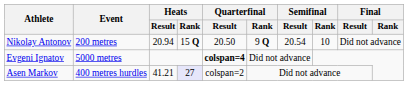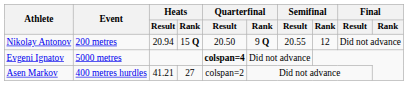(295, 42) 20.54 -> (295, 42) 20.55
(325, 42) 10 -> (325, 42) 12
(190, 73) lavender background -> (190, 73) no background
